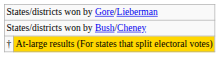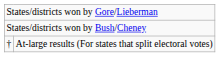(114, 44) gold background -> (114, 44) no background
